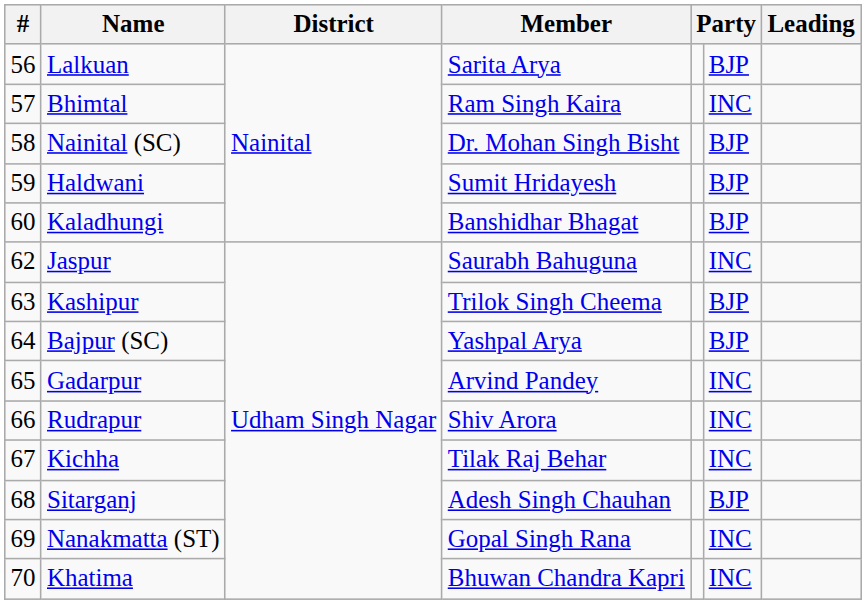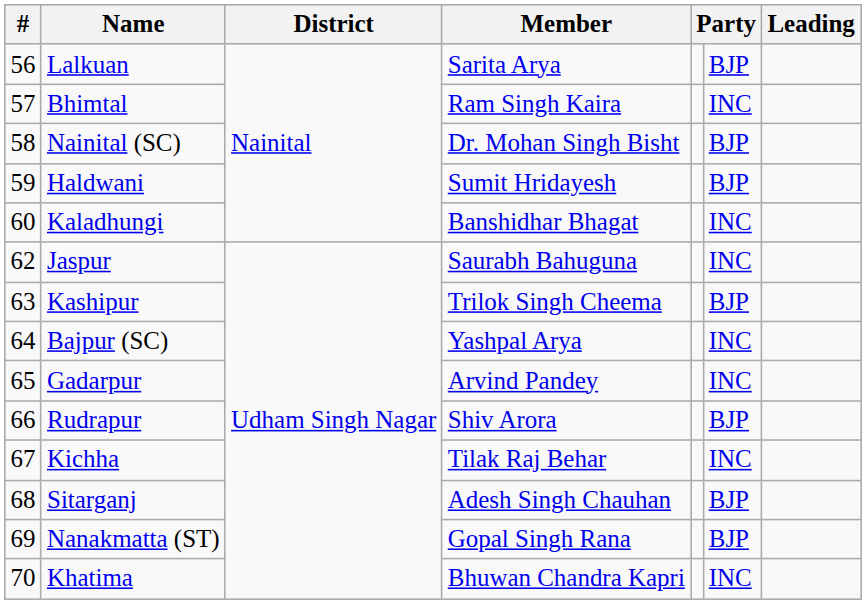(729, 222) BJP -> (730, 222) INC
(729, 340) BJP -> (730, 340) INC
(730, 420) INC -> (729, 420) BJP
(730, 538) INC -> (729, 538) BJP
